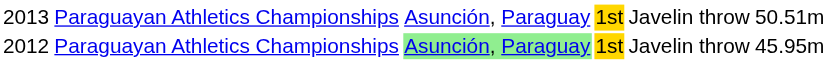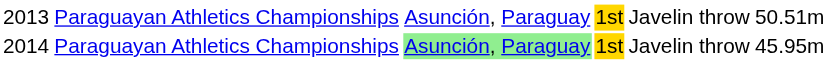(26, 46) 2012 -> (26, 46) 2014
